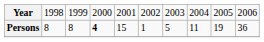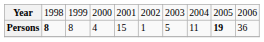(46, 28) normal -> (46, 28) bold
(95, 28) bold -> (95, 28) normal
(218, 28) normal -> (218, 28) bold
